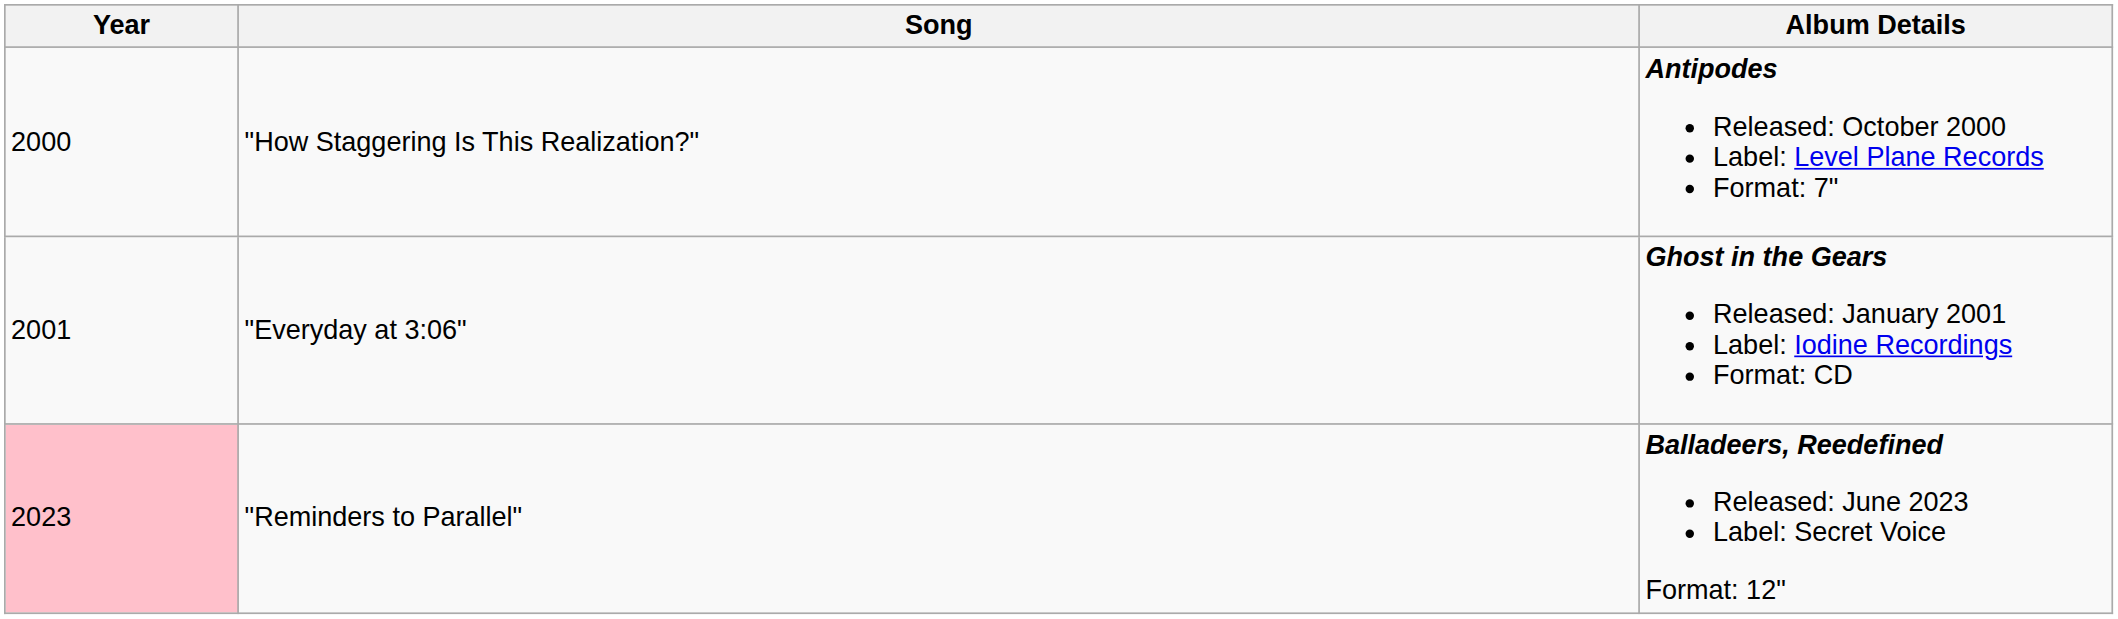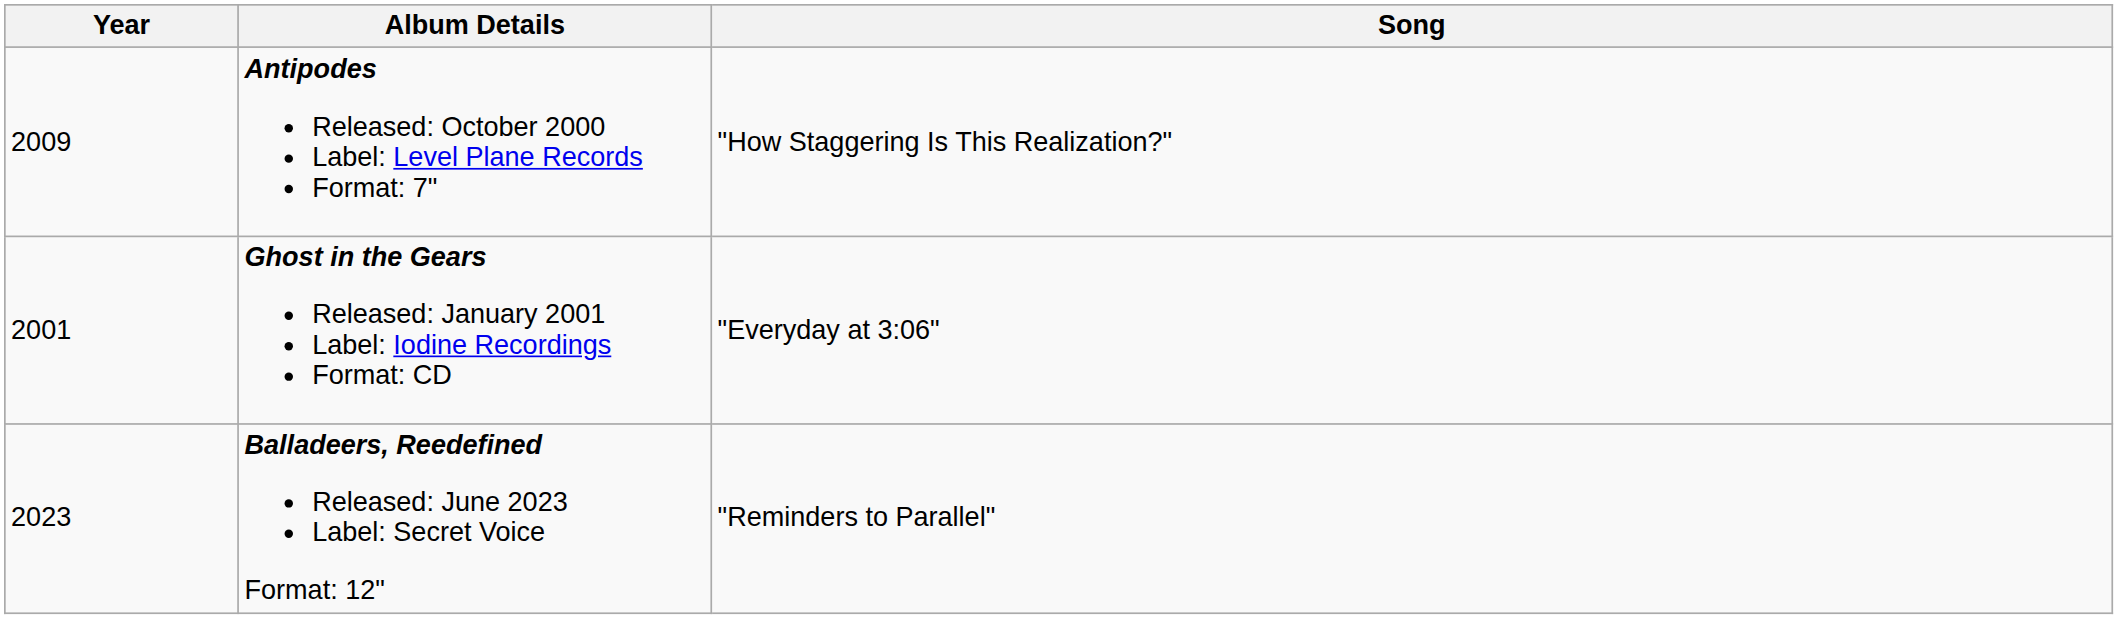columns swapped: (1876, 25) <-> (939, 25)
(41, 141) 2000 -> (41, 141) 2009
(41, 517) pink background -> (41, 517) no background
